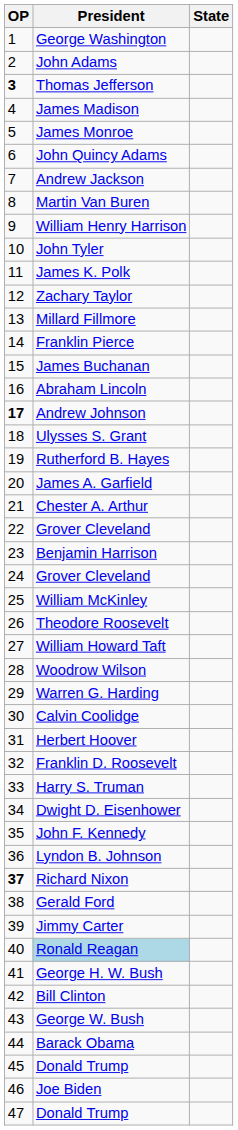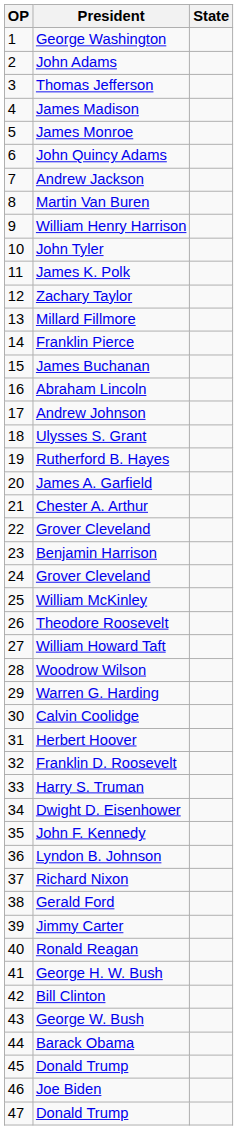(12, 86) bold -> (12, 86) normal
(16, 413) bold -> (16, 413) normal
(16, 879) bold -> (16, 879) normal
(87, 949) lightblue background -> (87, 949) no background
